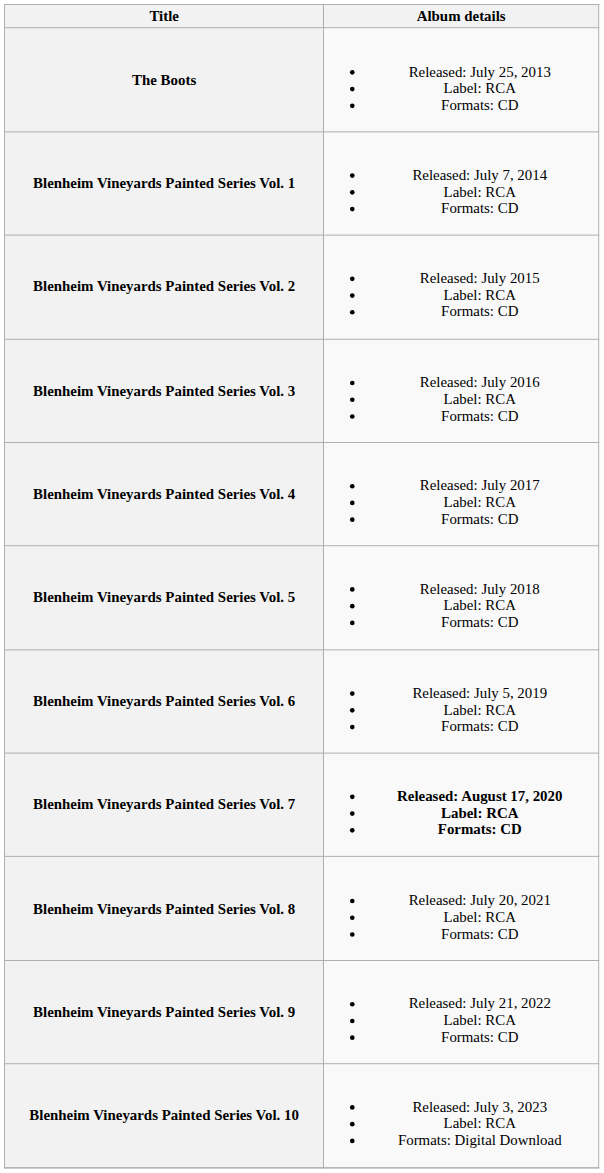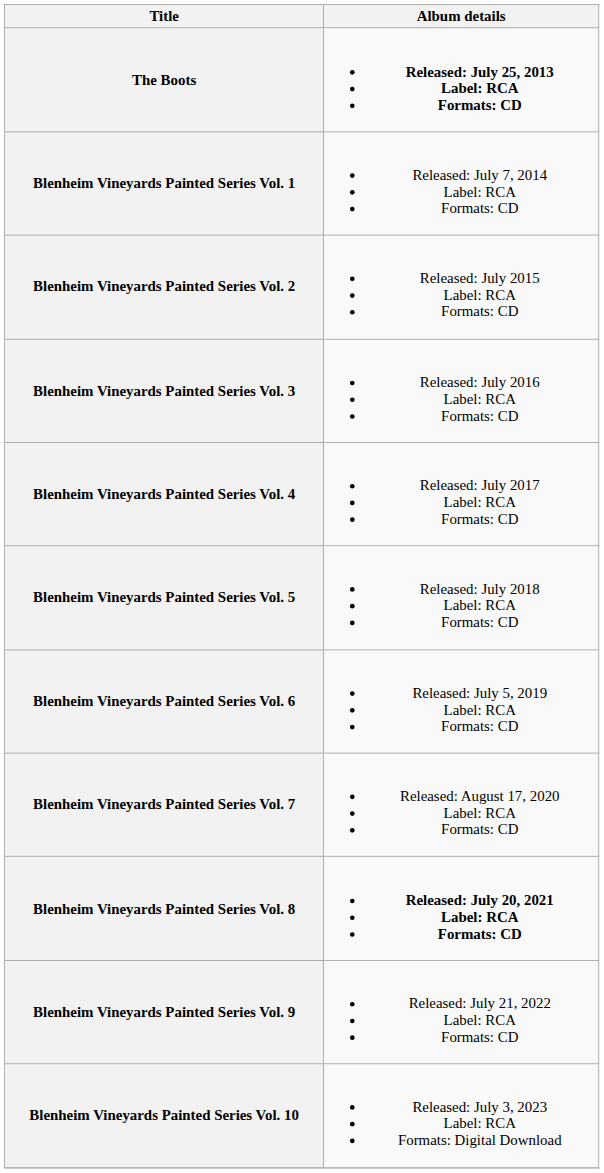(461, 88) normal -> (461, 88) bold
(461, 813) bold -> (461, 813) normal
(461, 917) normal -> (461, 917) bold
